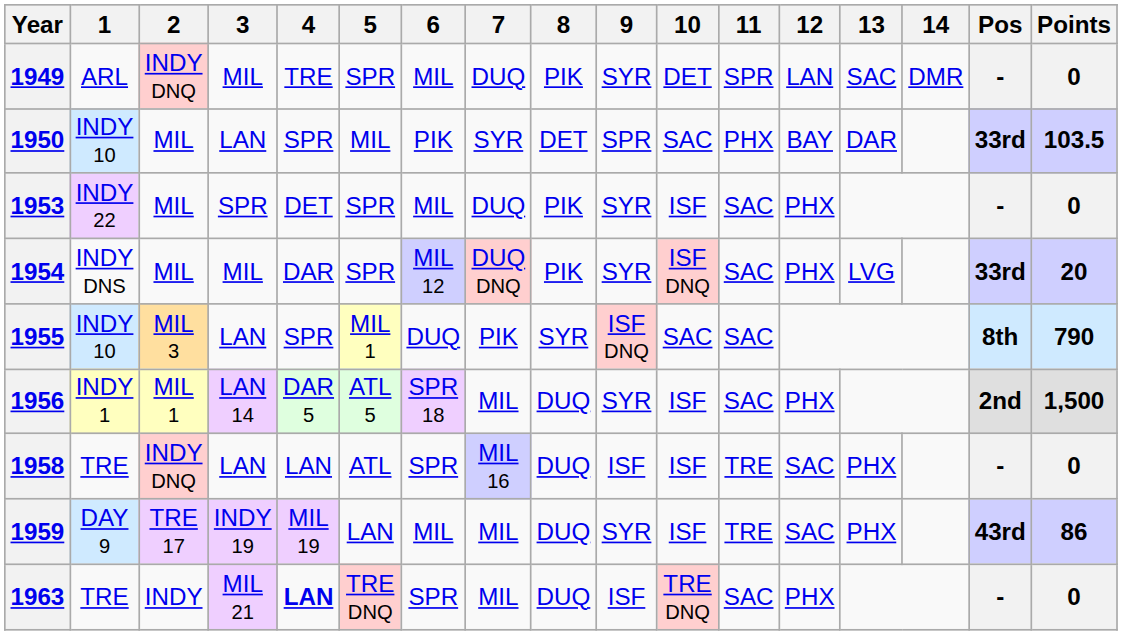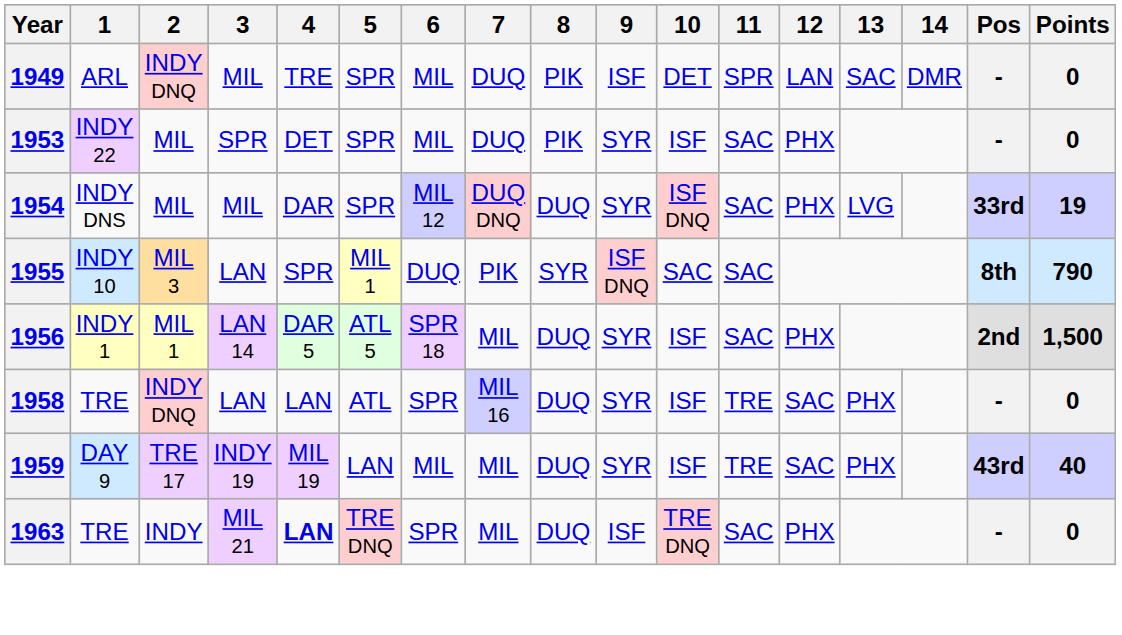(627, 76) SYR -> (627, 76) ISF
- row: (37, 141)
(563, 271) PIK -> (563, 206) DUQ
(1074, 271) 20 -> (1073, 206) 19
(627, 467) ISF -> (627, 402) SYR
(1074, 532) 86 -> (1073, 467) 40
